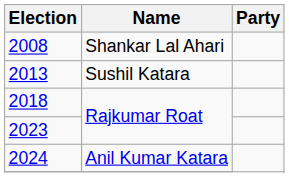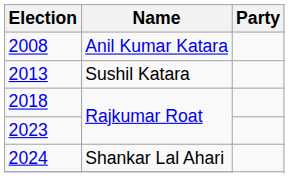(155, 46) Shankar Lal Ahari -> (157, 46) Anil Kumar Katara
(157, 158) Anil Kumar Katara -> (155, 158) Shankar Lal Ahari
